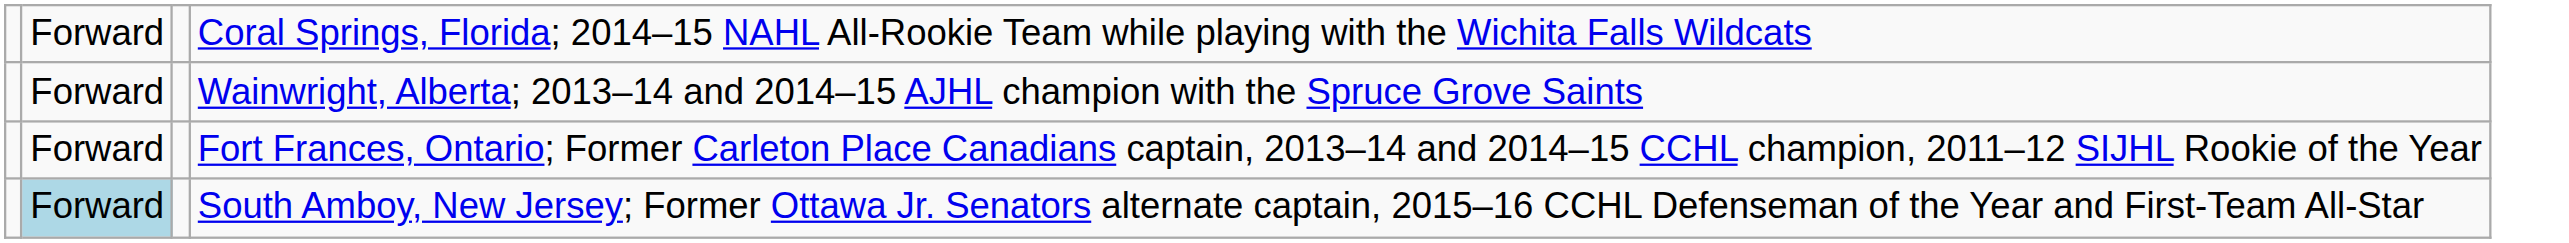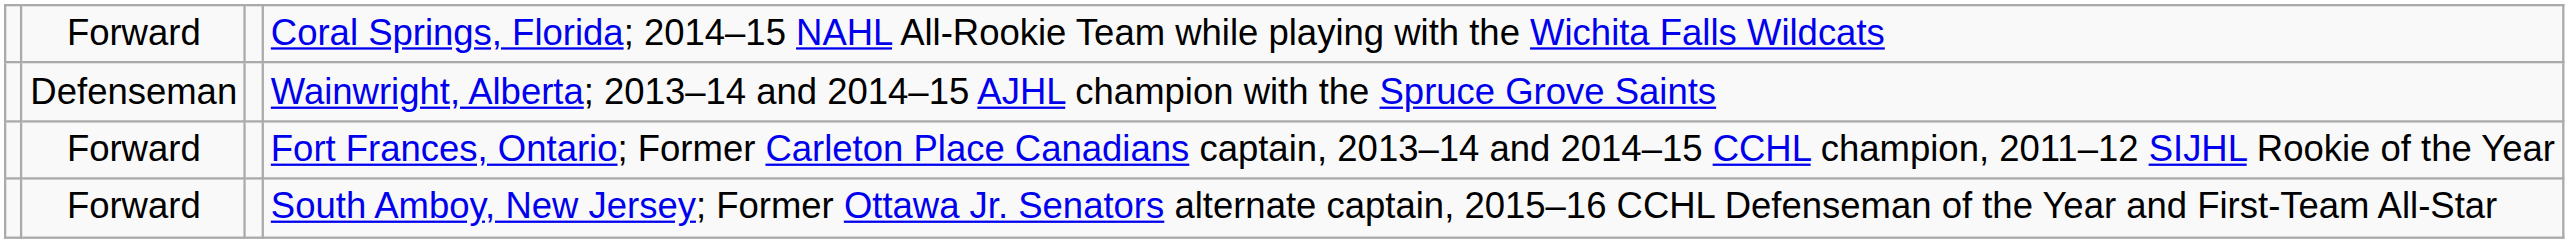(97, 91) Forward -> (134, 91) Defenseman
(97, 206) lightblue background -> (134, 206) no background
